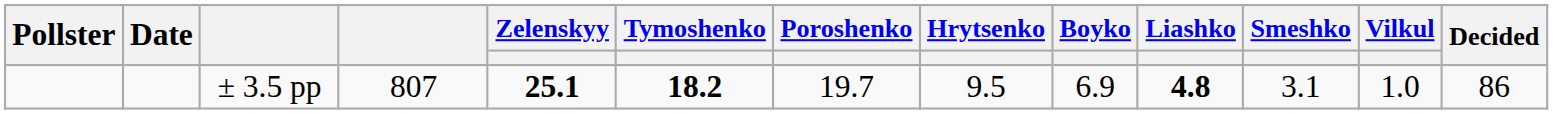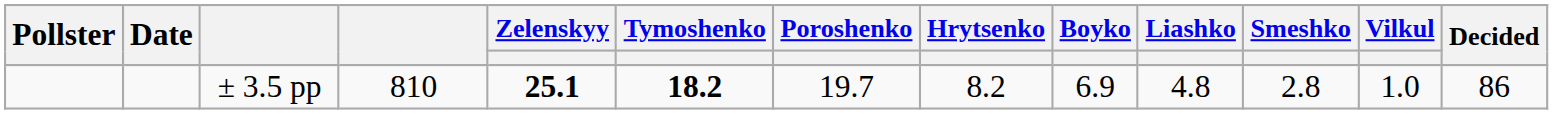(414, 86) 807 -> (414, 86) 810
(986, 86) 9.5 -> (986, 86) 8.2
(1191, 86) bold -> (1191, 86) normal
(1301, 86) 3.1 -> (1301, 86) 2.8
